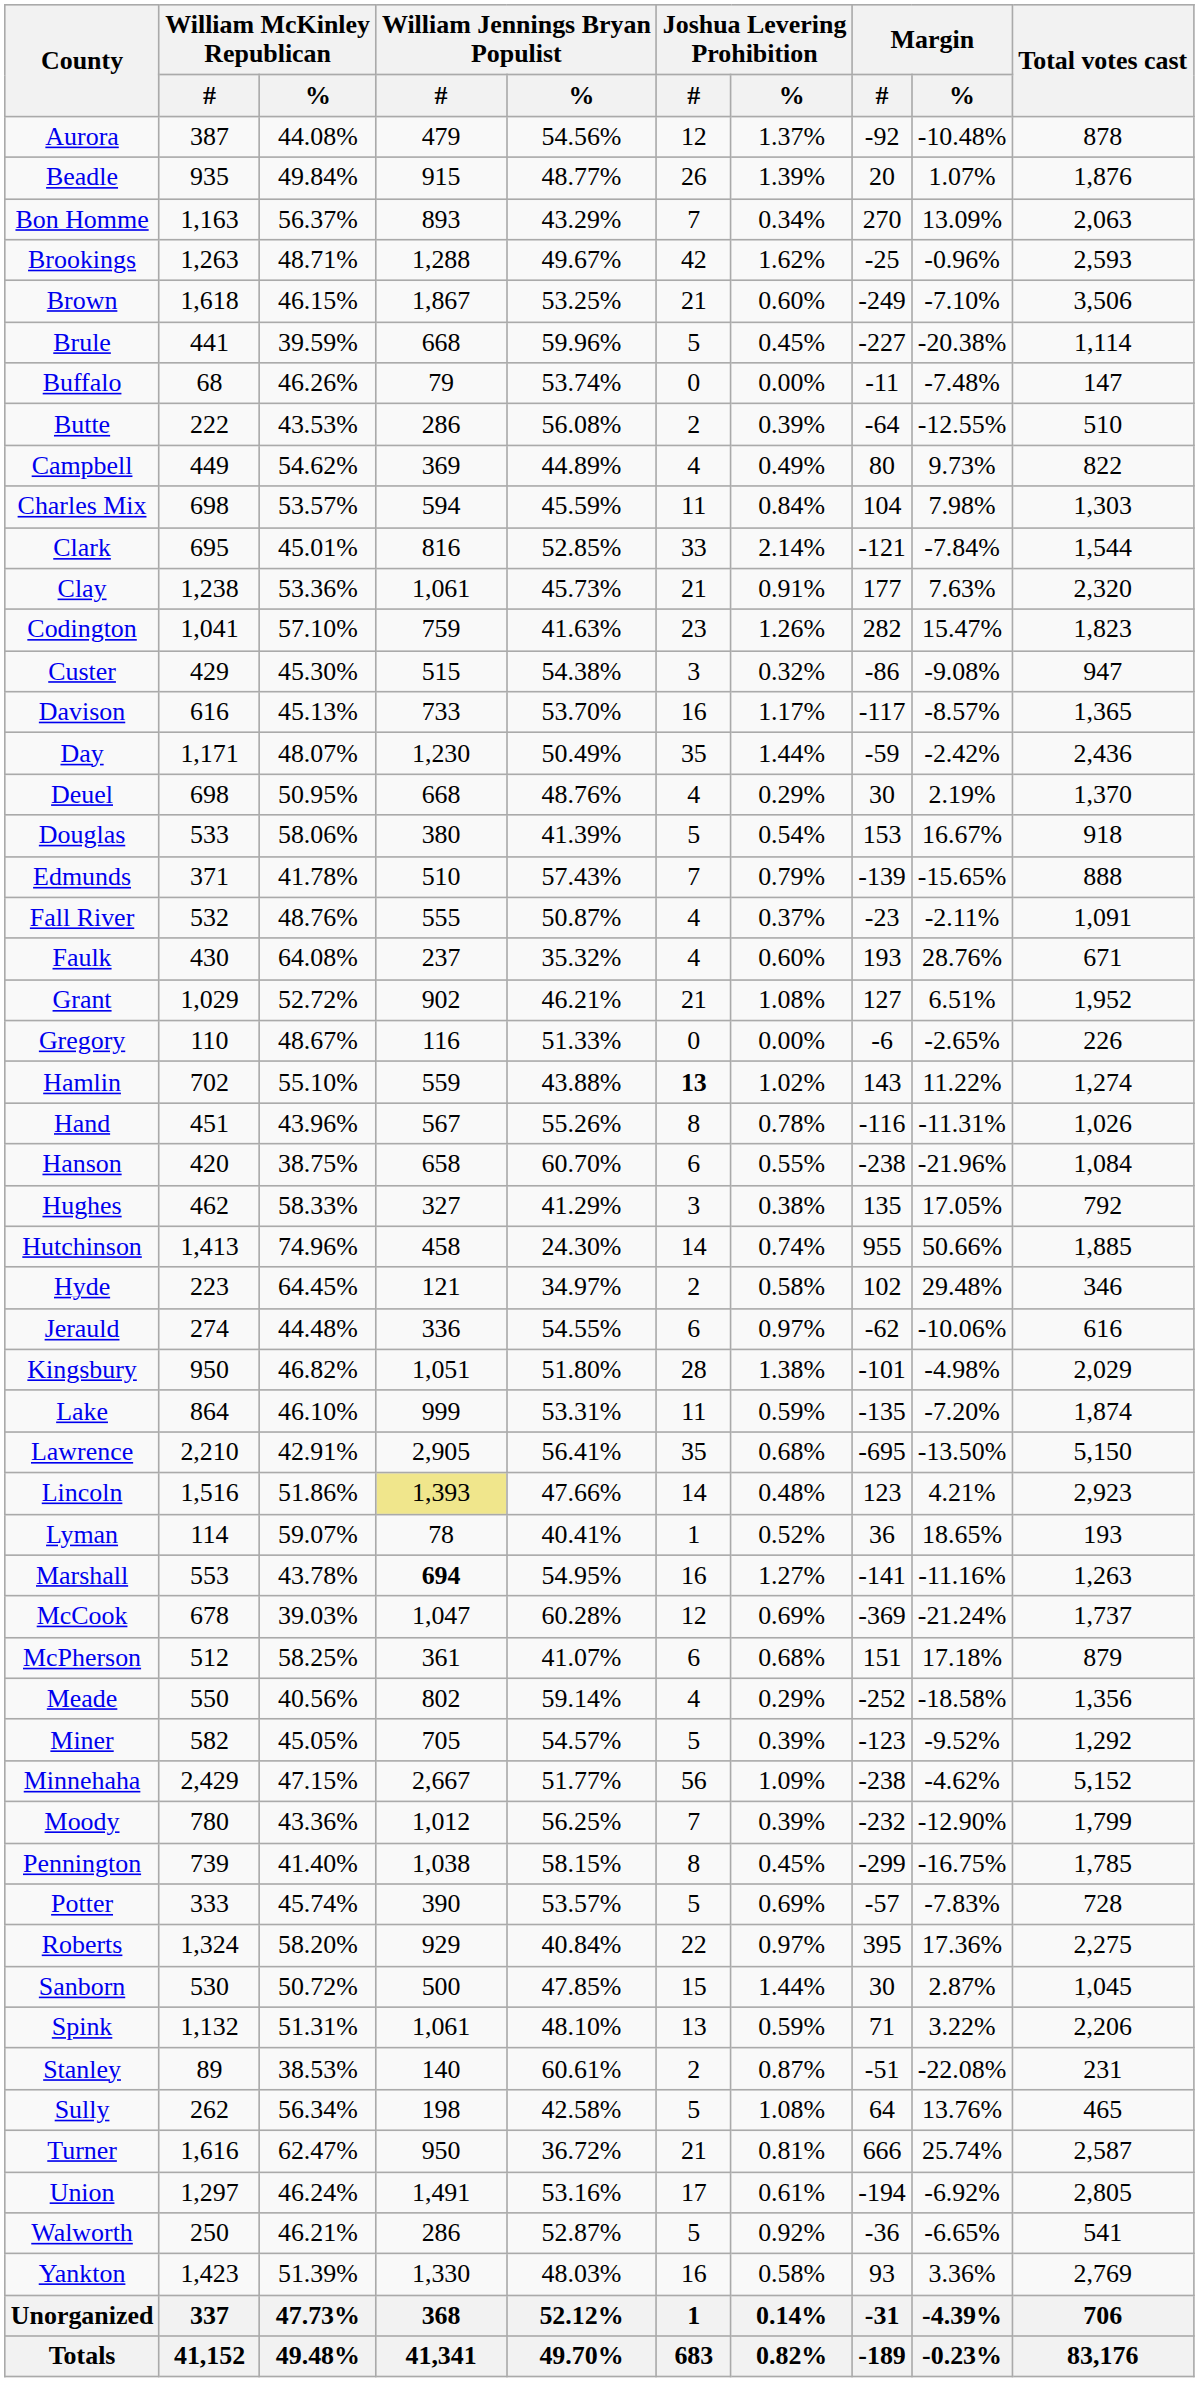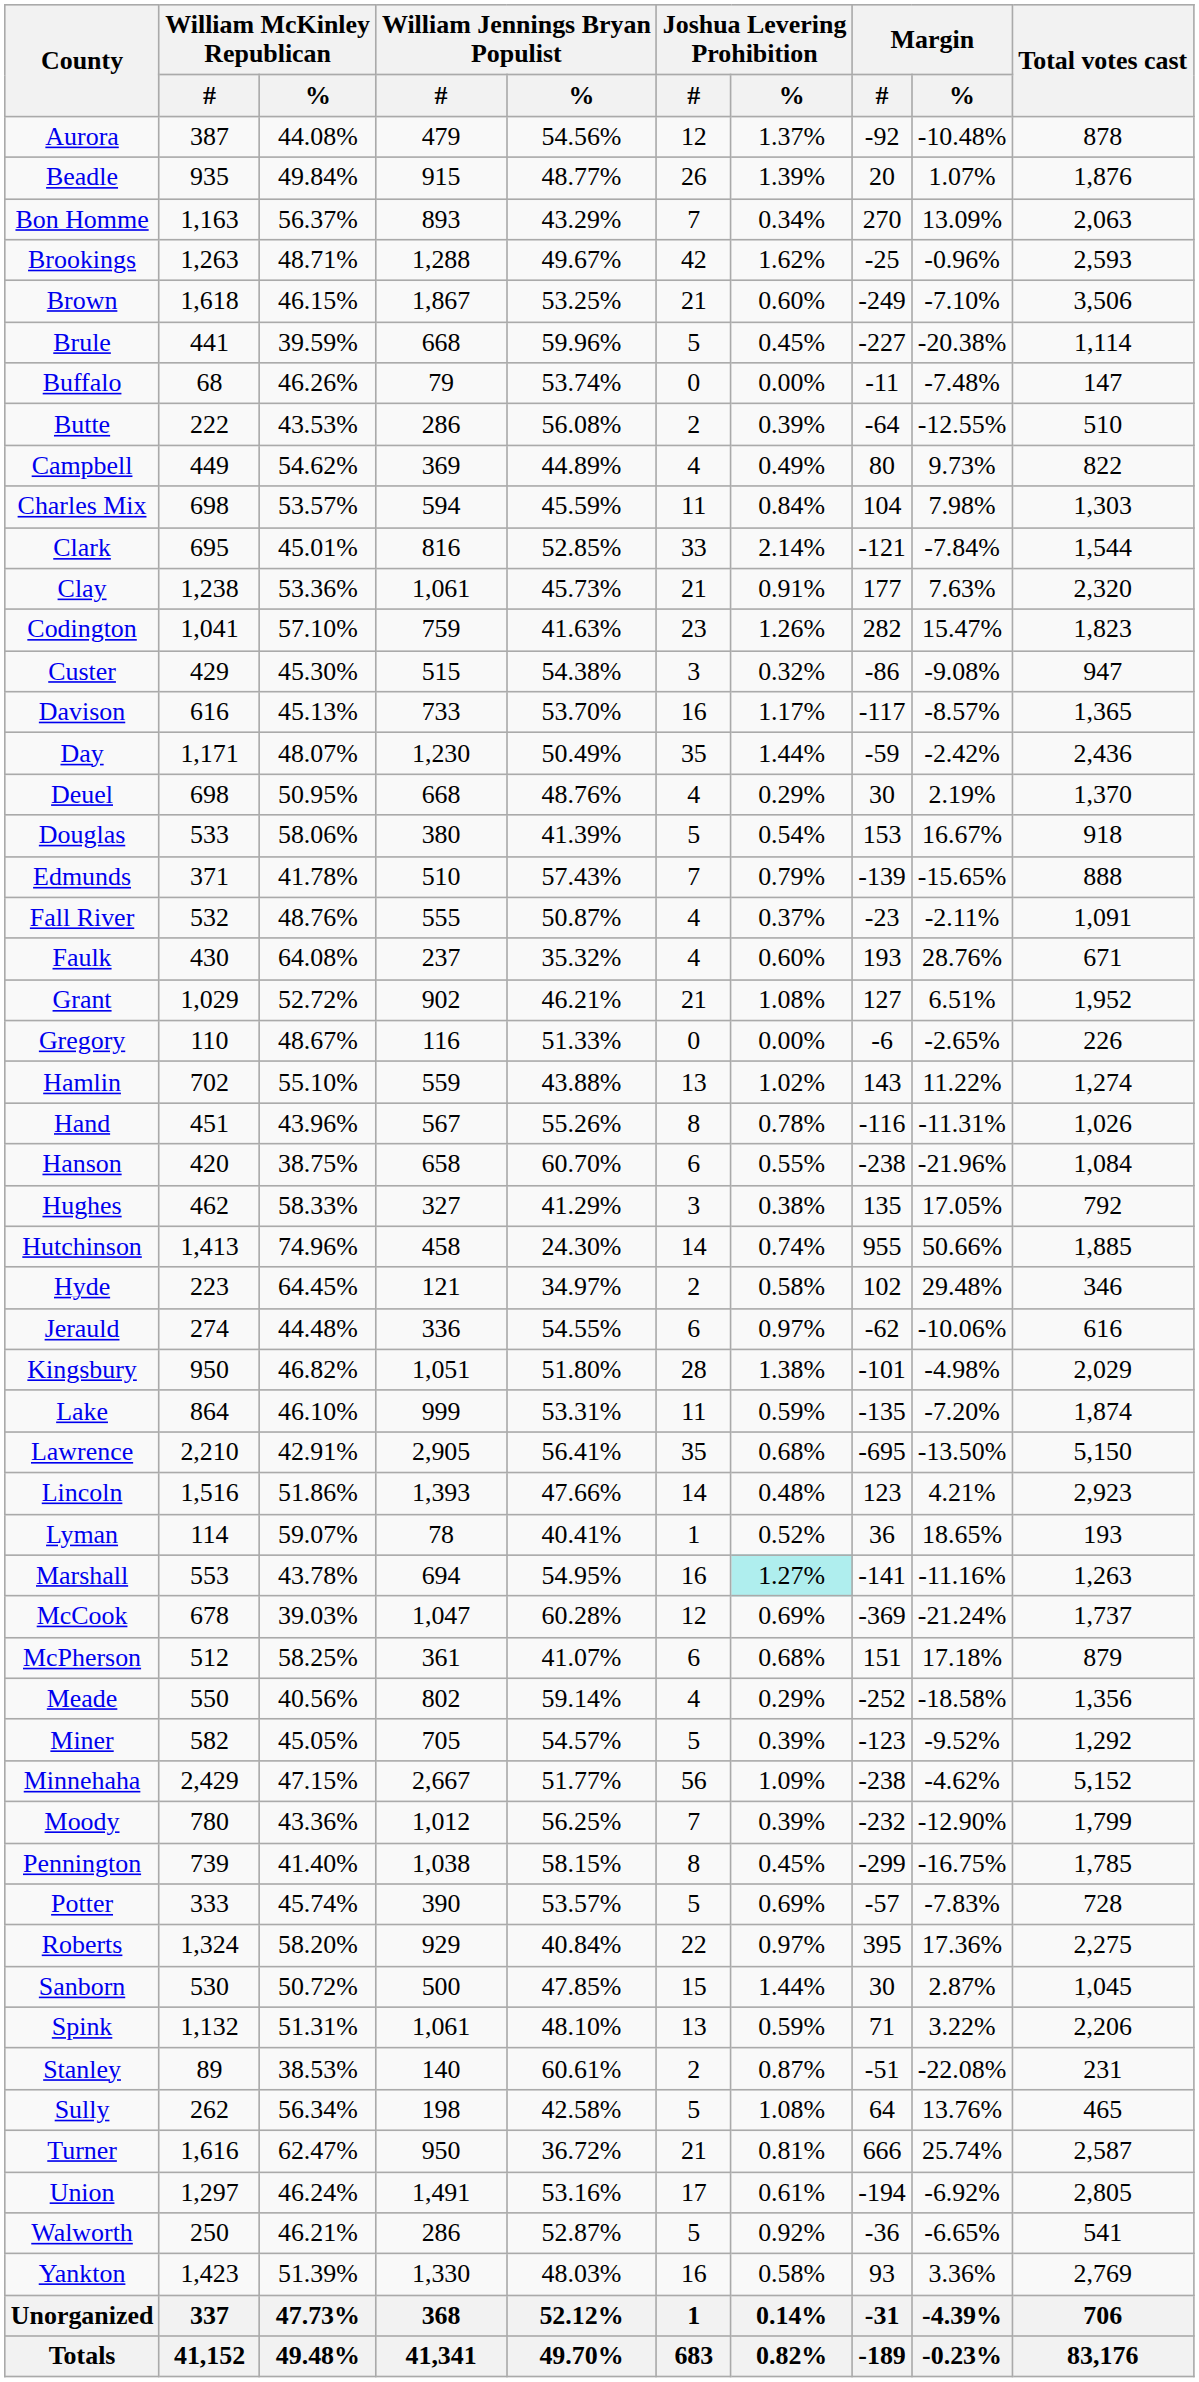(694, 1081) bold -> (694, 1081) normal
(441, 1492) khaki background -> (441, 1492) no background
(441, 1575) bold -> (441, 1575) normal
(792, 1575) no background -> (792, 1575) paleturquoise background
